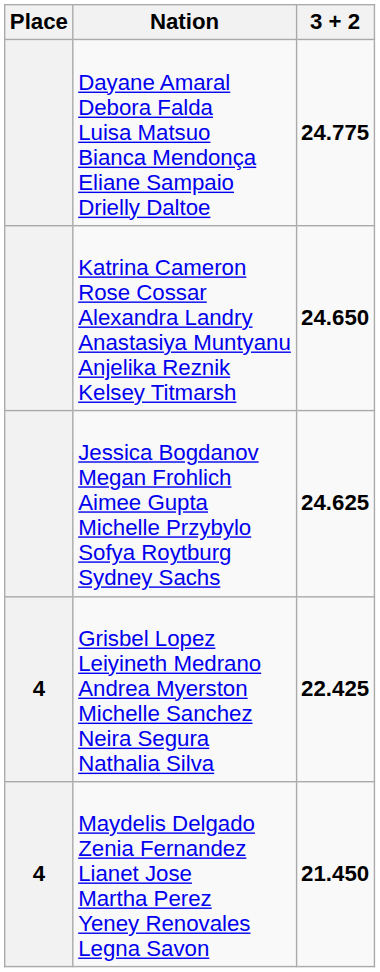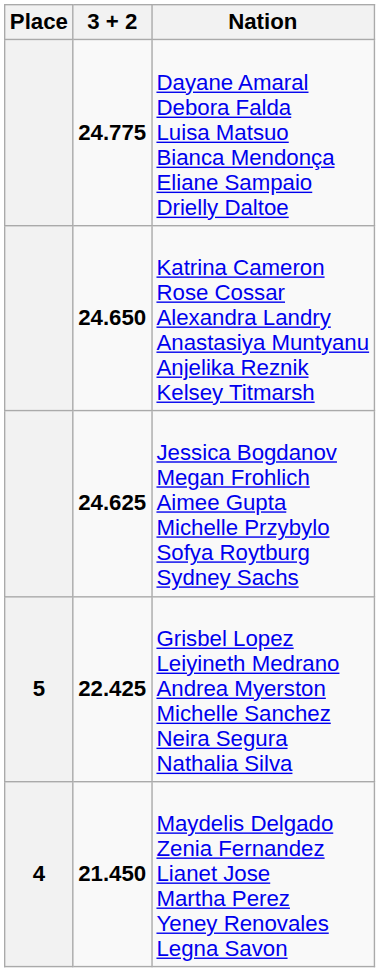columns swapped: (185, 22) <-> (335, 22)
(39, 688) 4 -> (39, 688) 5
